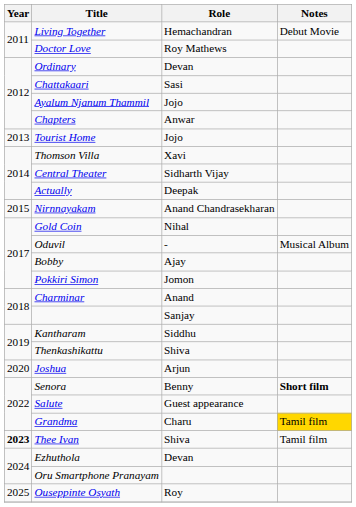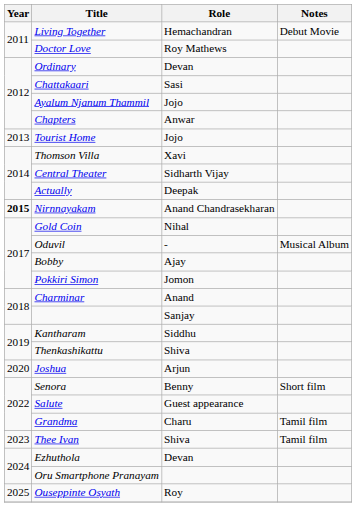(18, 208) normal -> (18, 208) bold
(304, 386) bold -> (303, 386) normal
(303, 421) gold background -> (303, 421) no background
(18, 439) bold -> (18, 439) normal
